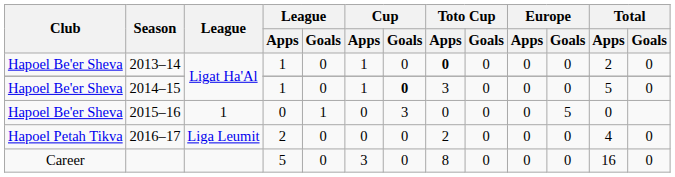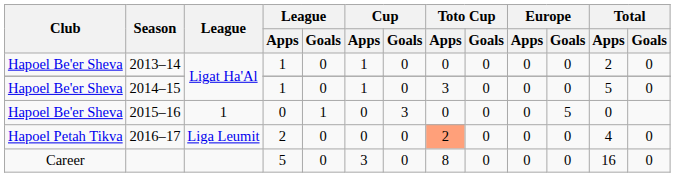(445, 64) bold -> (445, 64) normal
(405, 88) bold -> (405, 88) normal
(445, 136) no background -> (445, 136) lightsalmon background
